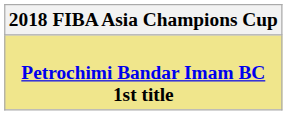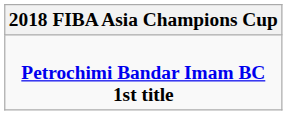(143, 83) khaki background -> (143, 83) no background
